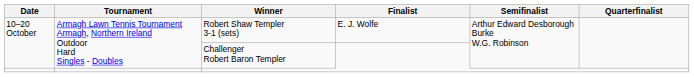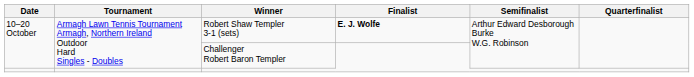(358, 24) normal -> (359, 24) bold
